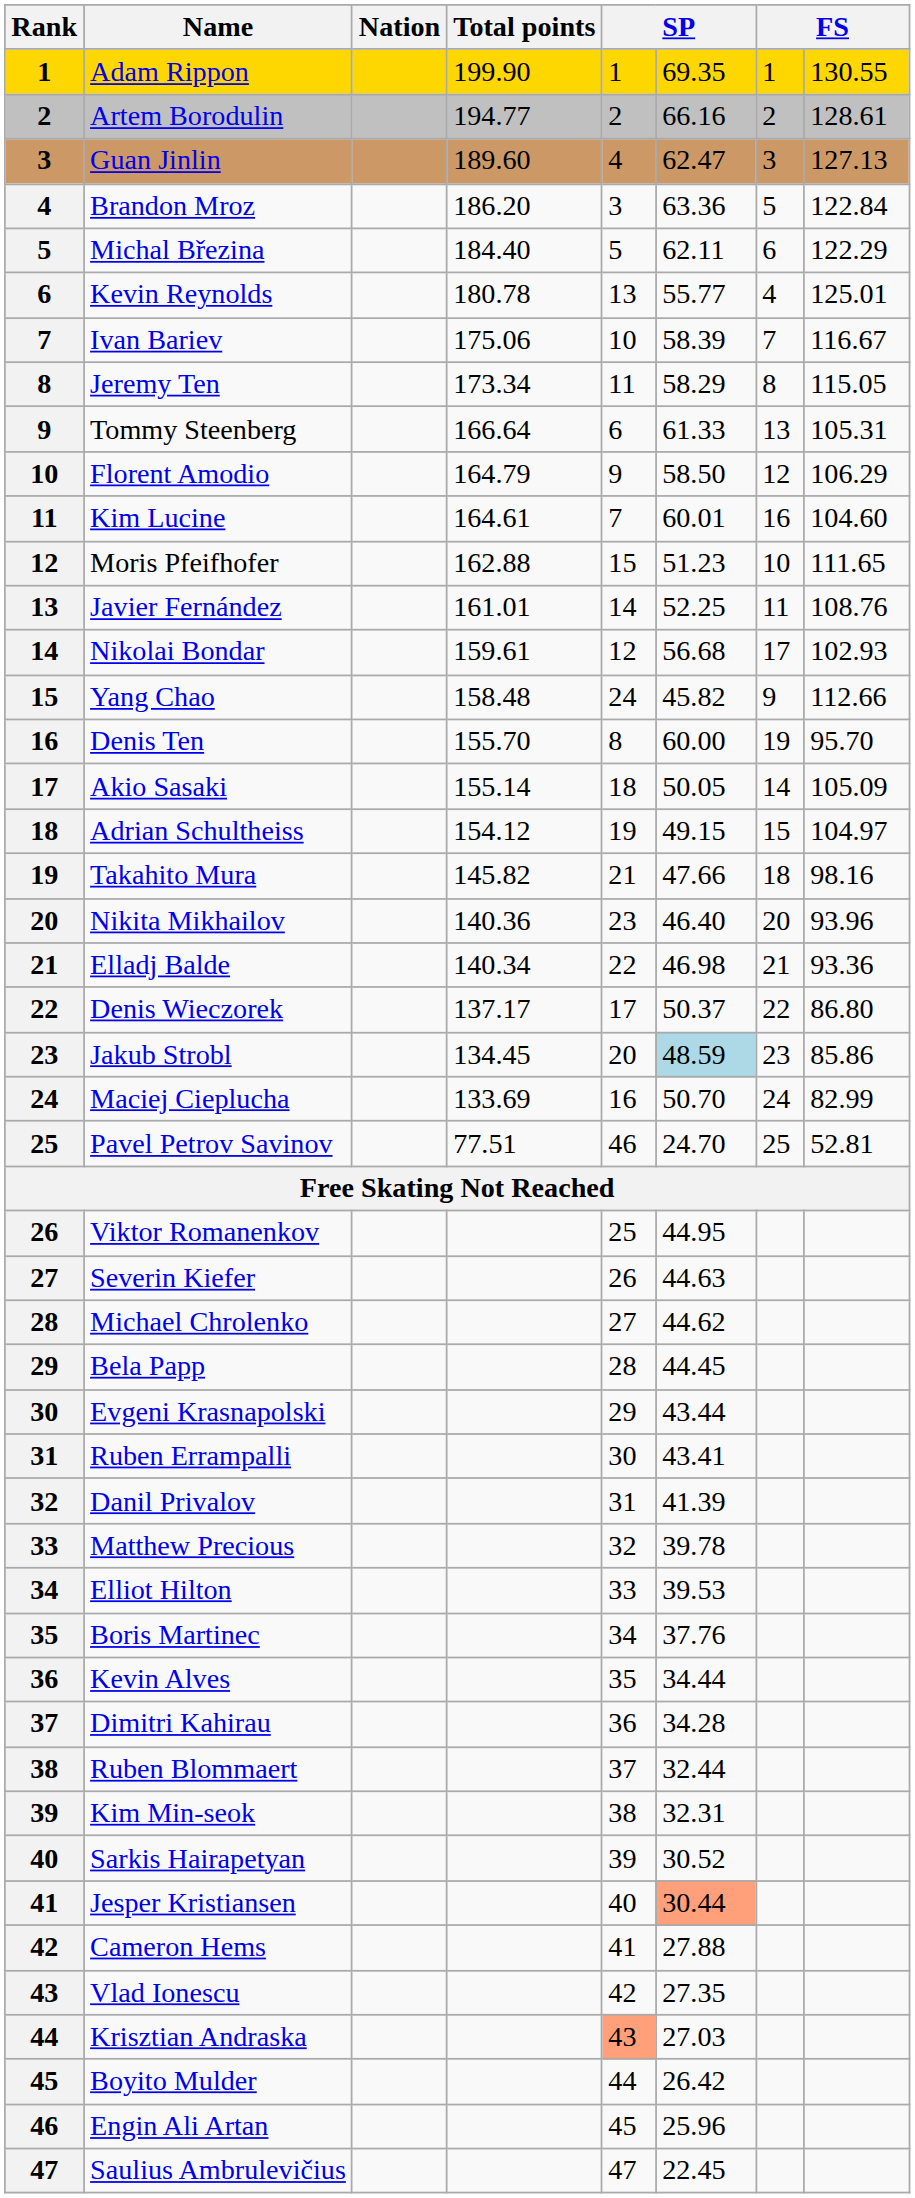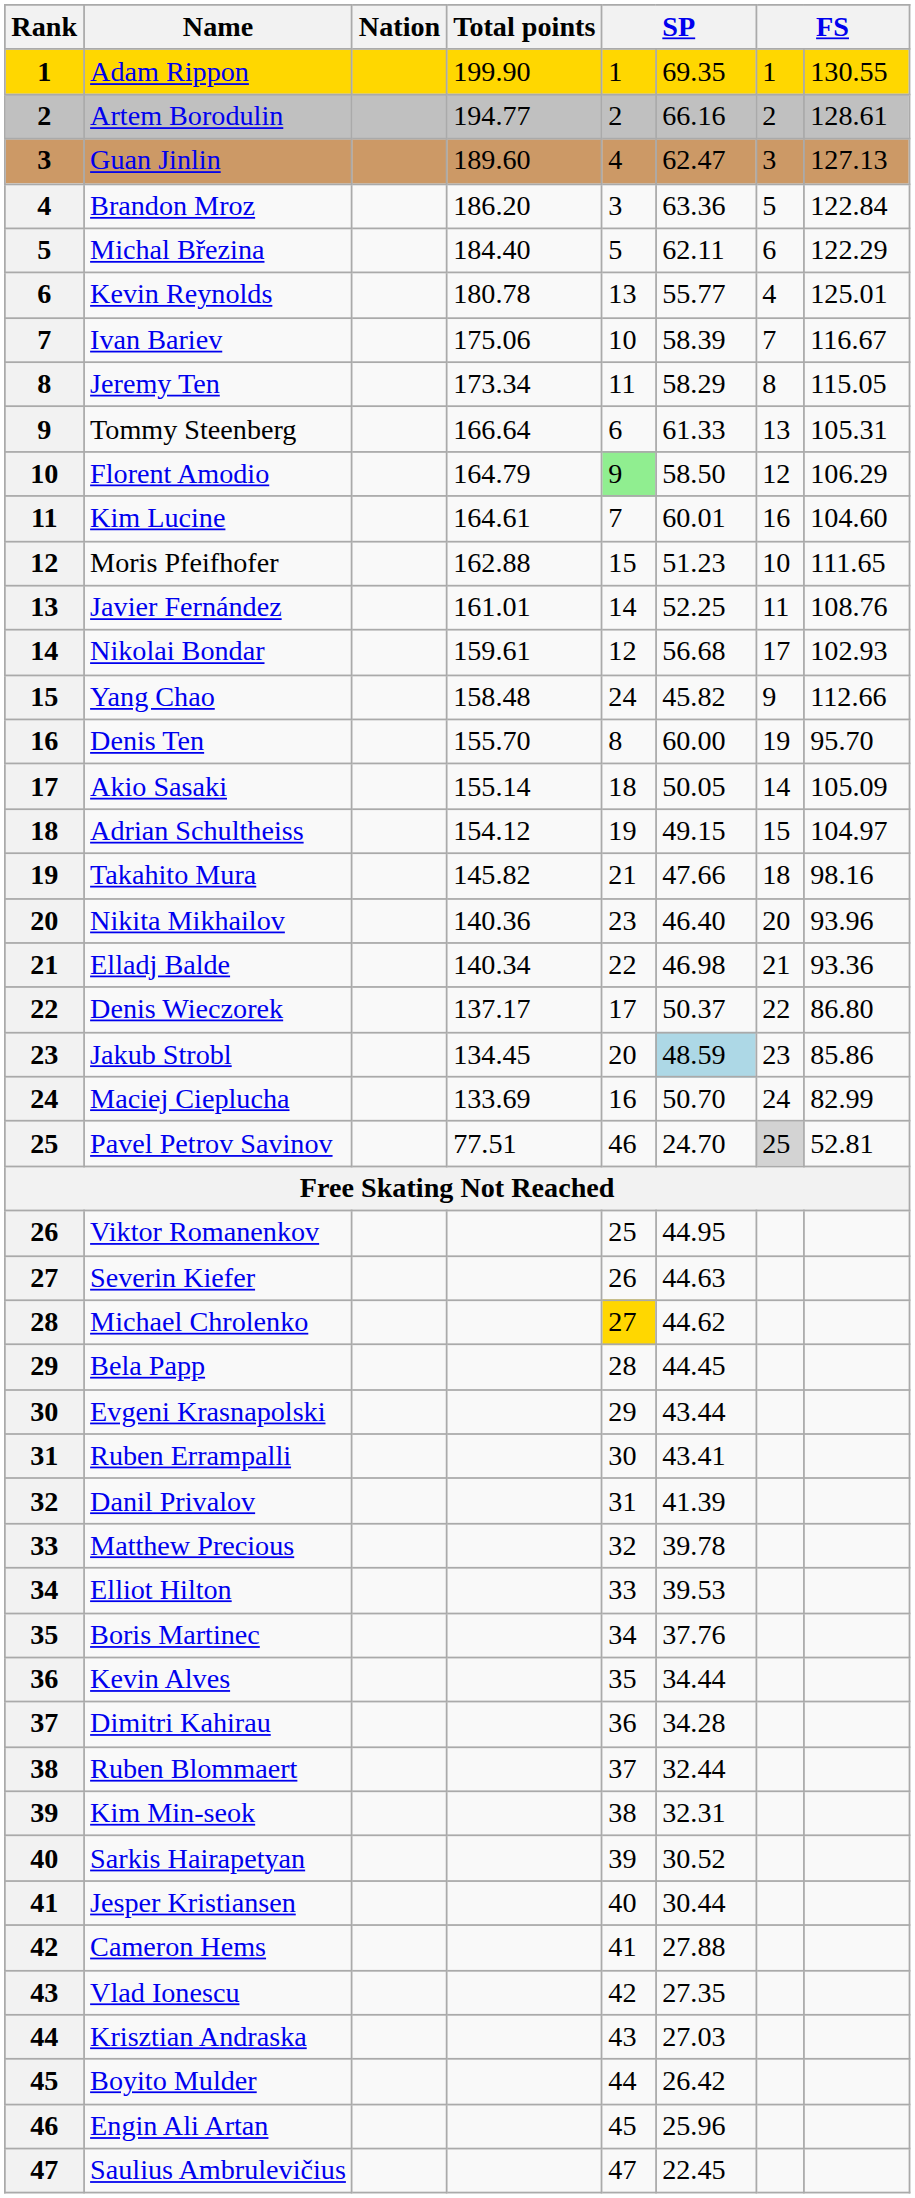(615, 473) no background -> (615, 473) lightgreen background
(776, 1143) no background -> (776, 1143) lightgrey background
(622, 1321) no background -> (622, 1321) gold background
(694, 1902) lightsalmon background -> (694, 1902) no background
(622, 2036) lightsalmon background -> (622, 2036) no background
